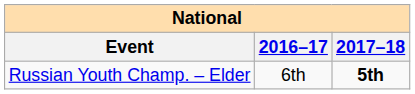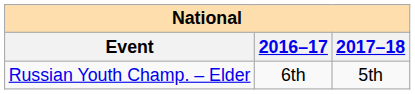(371, 74) bold -> (371, 74) normal
